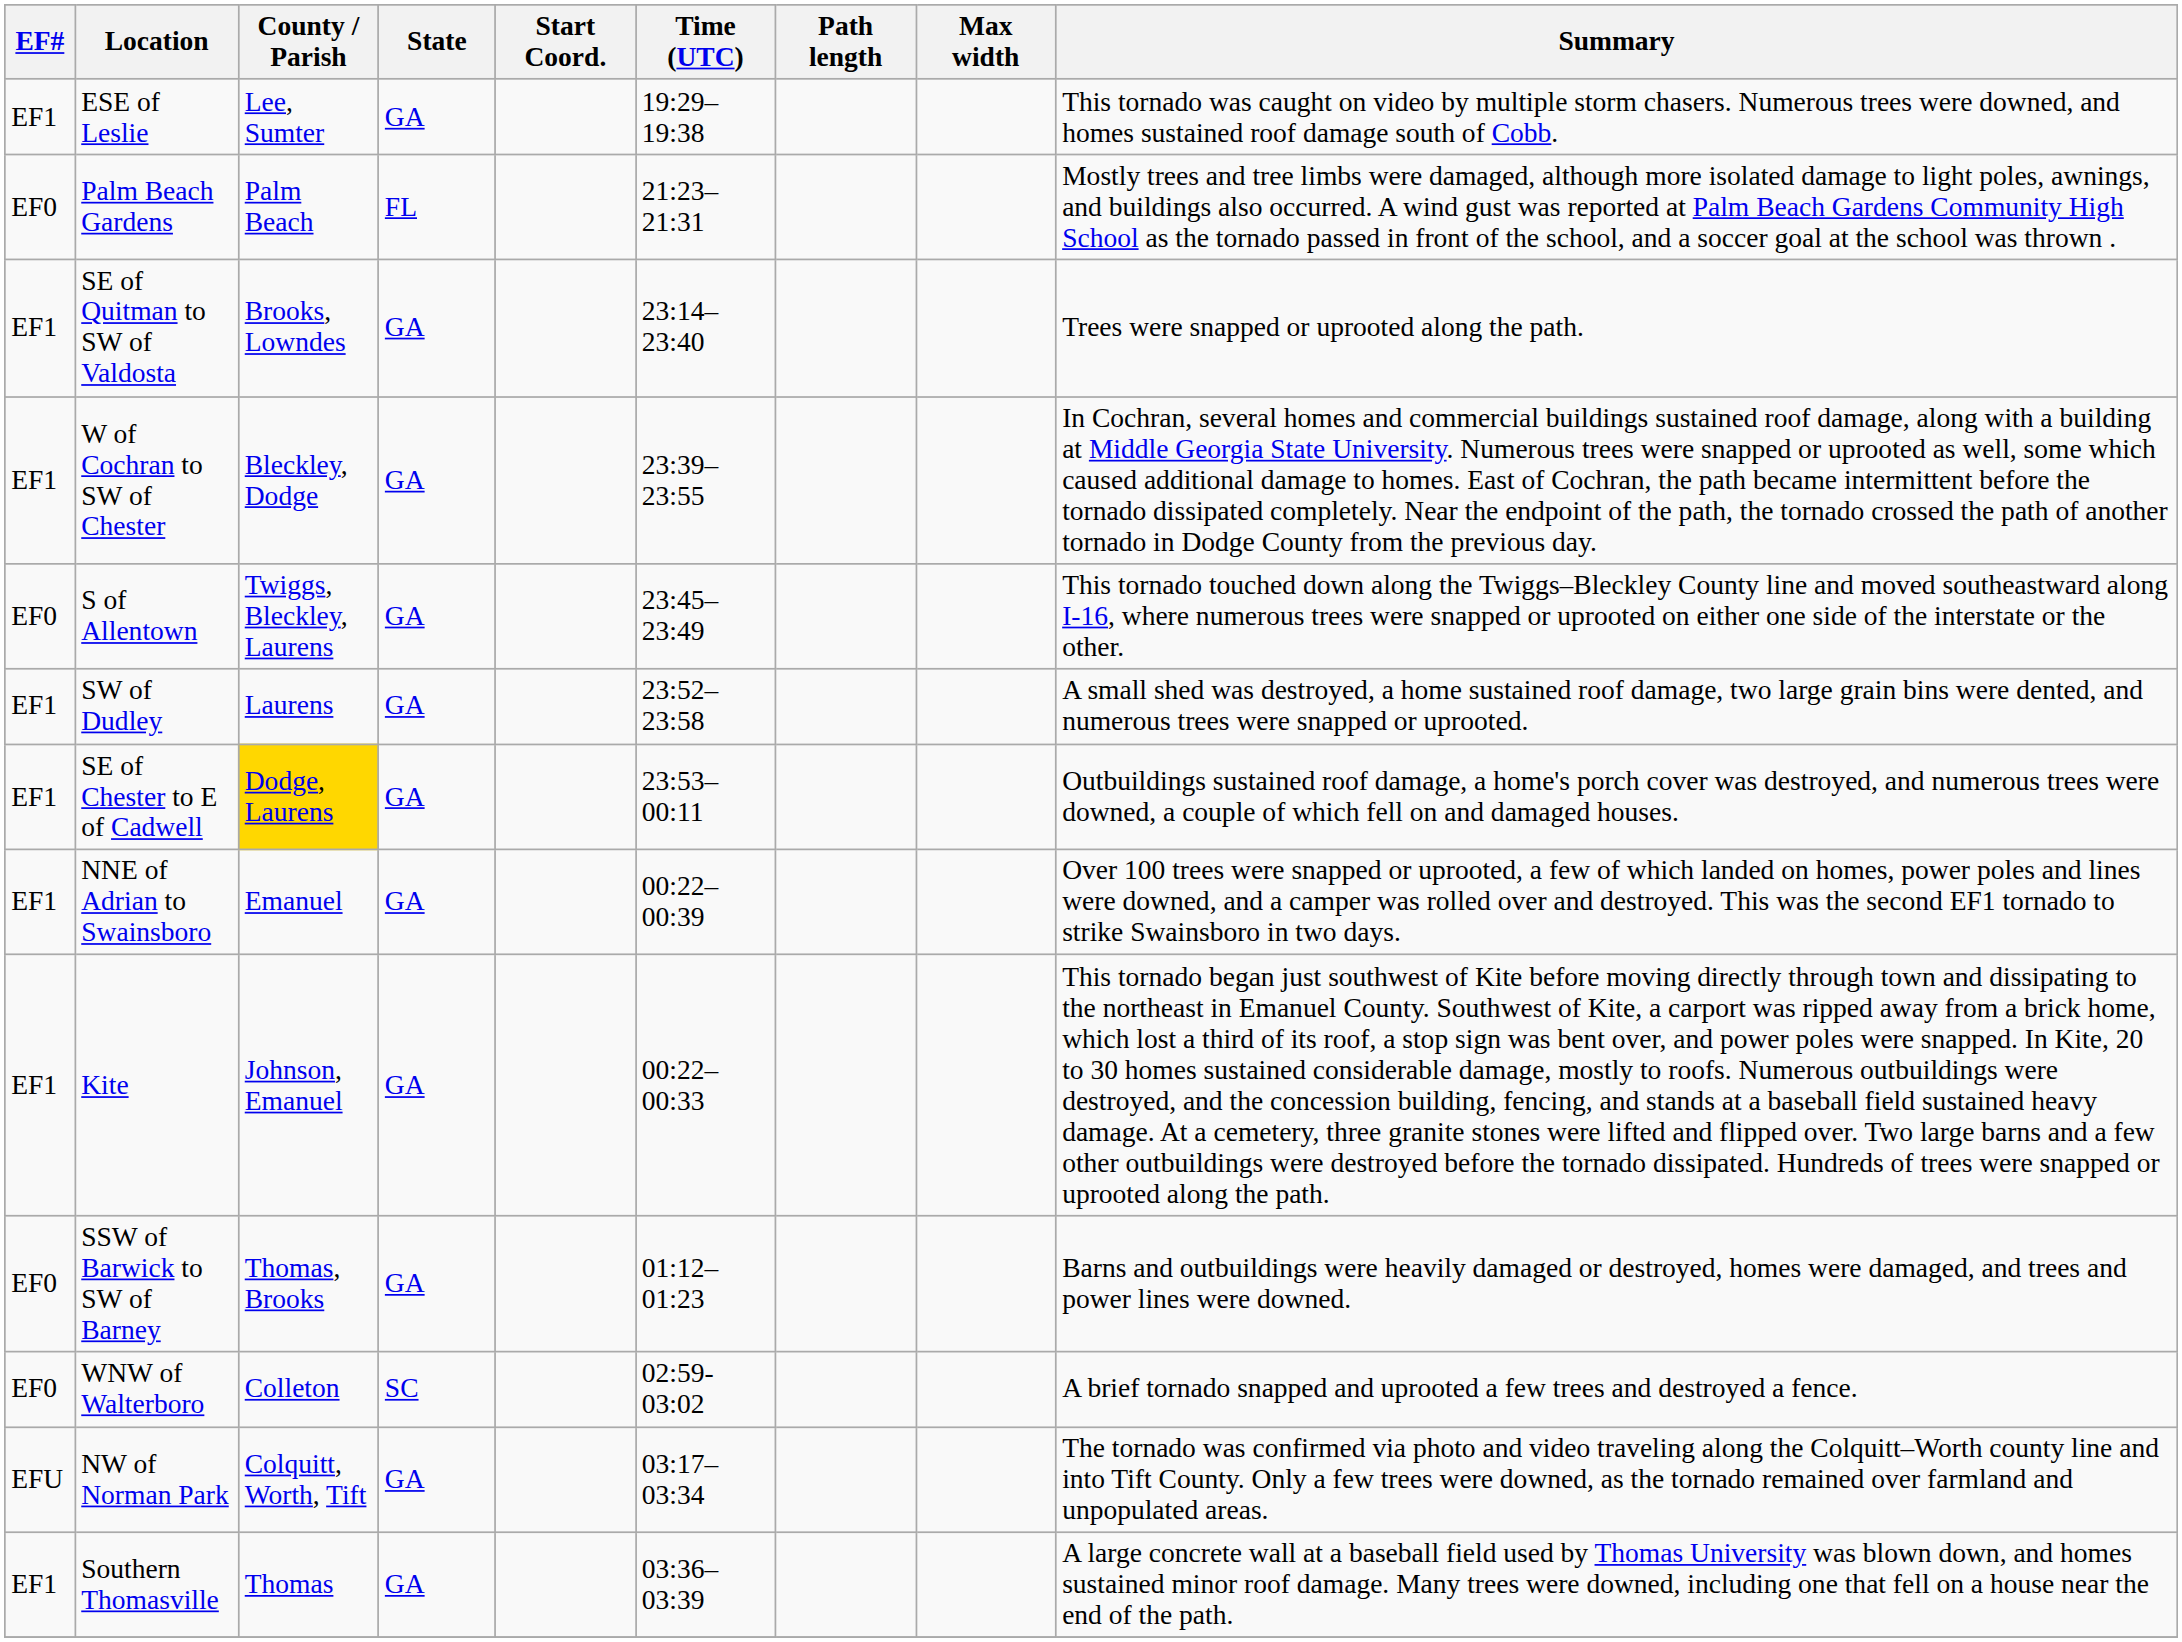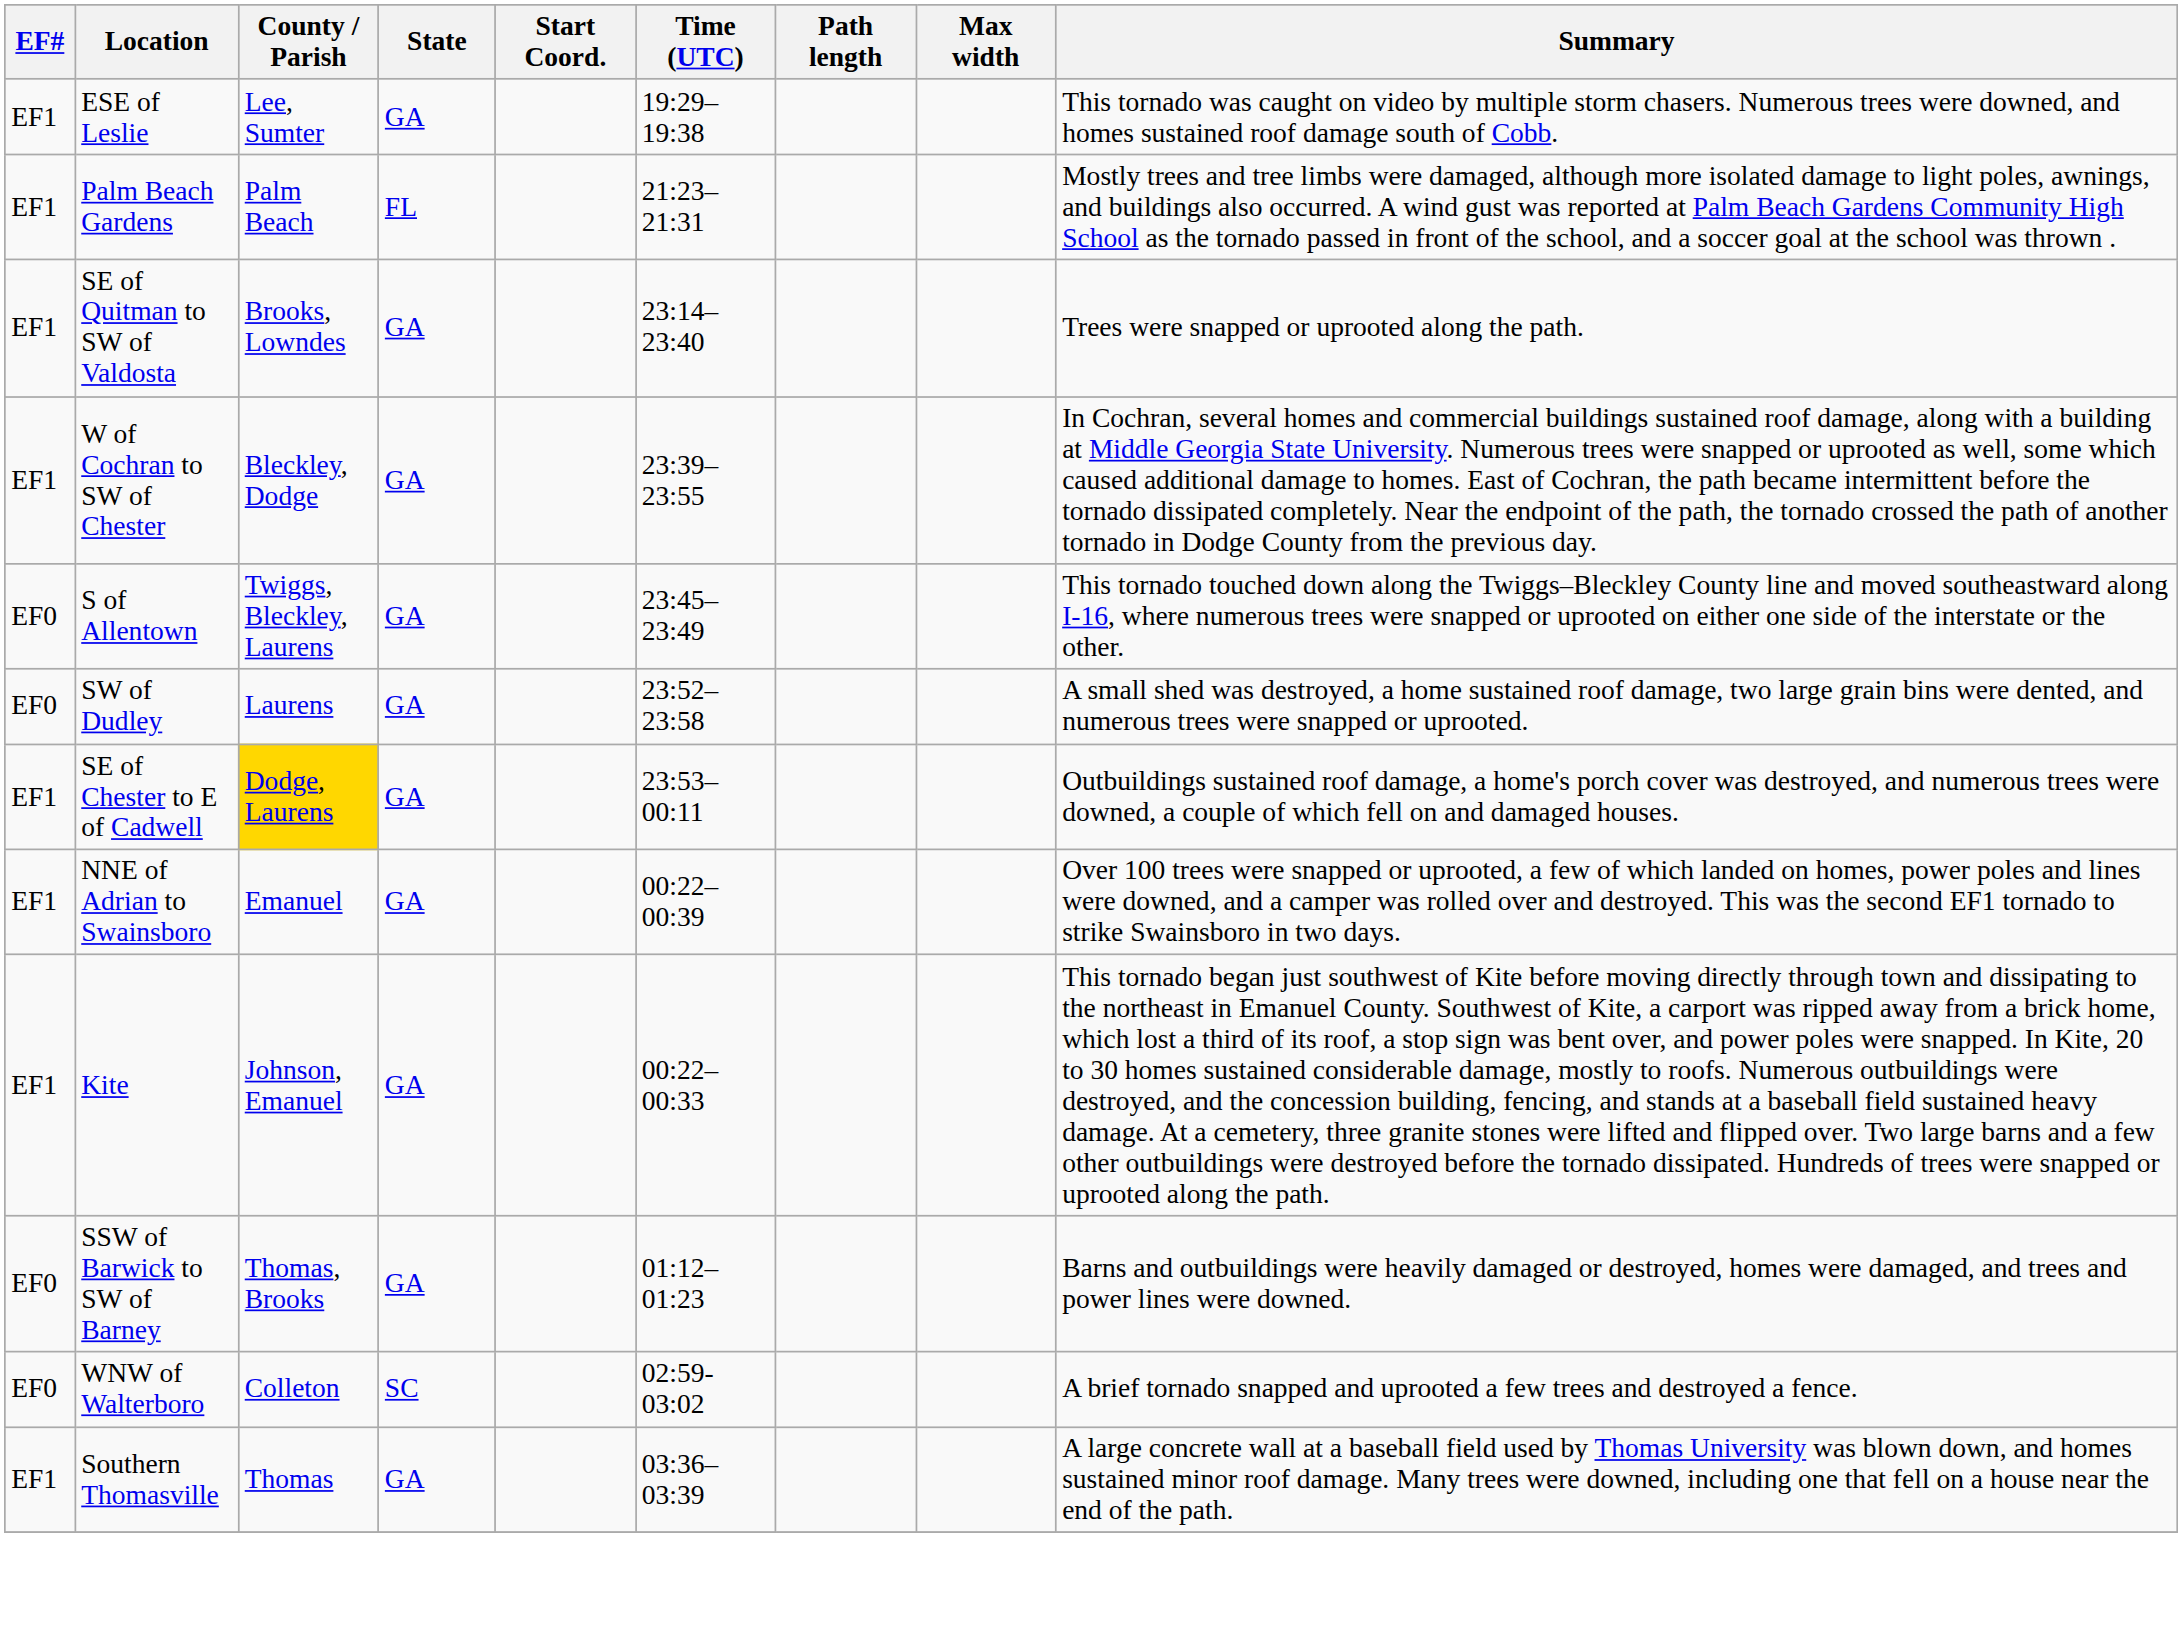(34, 206) EF0 -> (34, 206) EF1
(34, 706) EF1 -> (34, 706) EF0
- row: (155, 1478)
